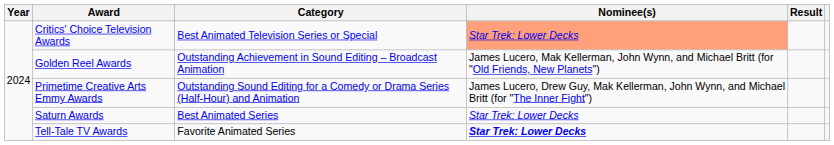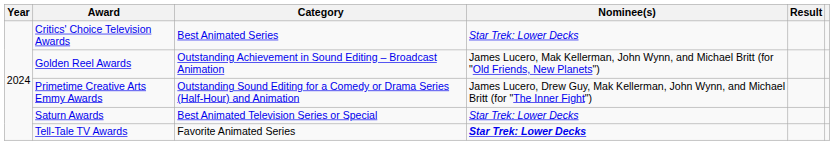(277, 35) Best Animated Television Series or Special -> (228, 35) Best Animated Series
(524, 35) lightsalmon background -> (524, 35) no background
(228, 115) Best Animated Series -> (277, 115) Best Animated Television Series or Special
